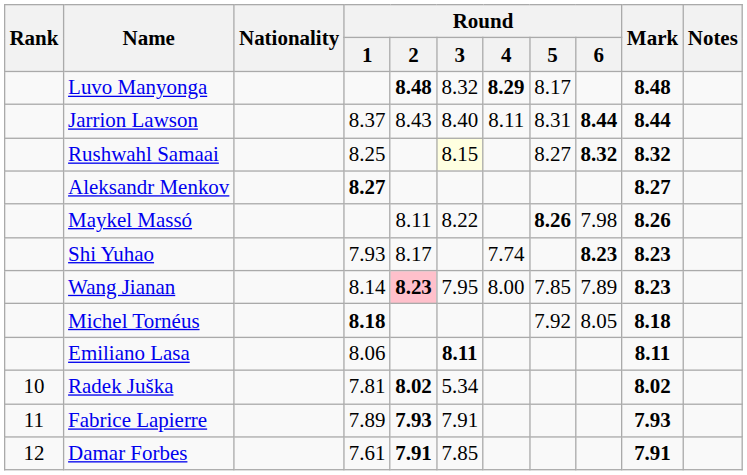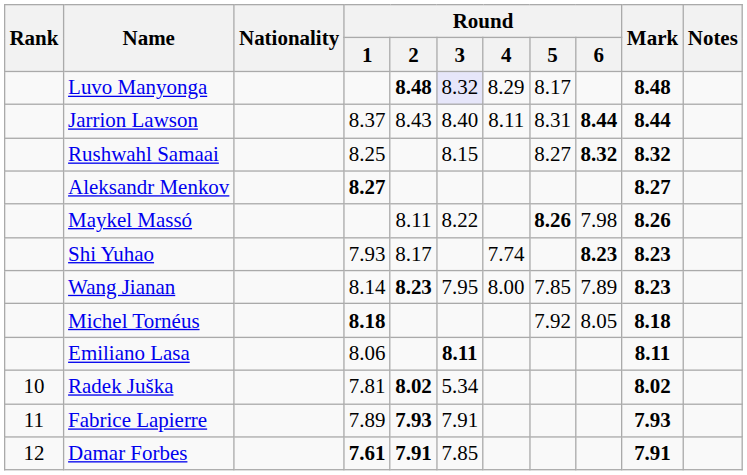(460, 87) no background -> (460, 87) lavender background
(506, 87) bold -> (506, 87) normal
(460, 154) lightyellow background -> (460, 154) no background
(413, 287) pink background -> (413, 287) no background
(367, 453) normal -> (367, 453) bold
